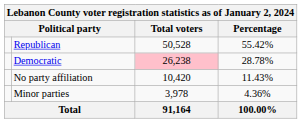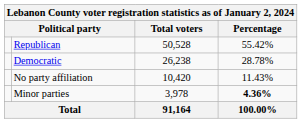(177, 61) pink background -> (177, 61) no background
(257, 93) normal -> (257, 93) bold
